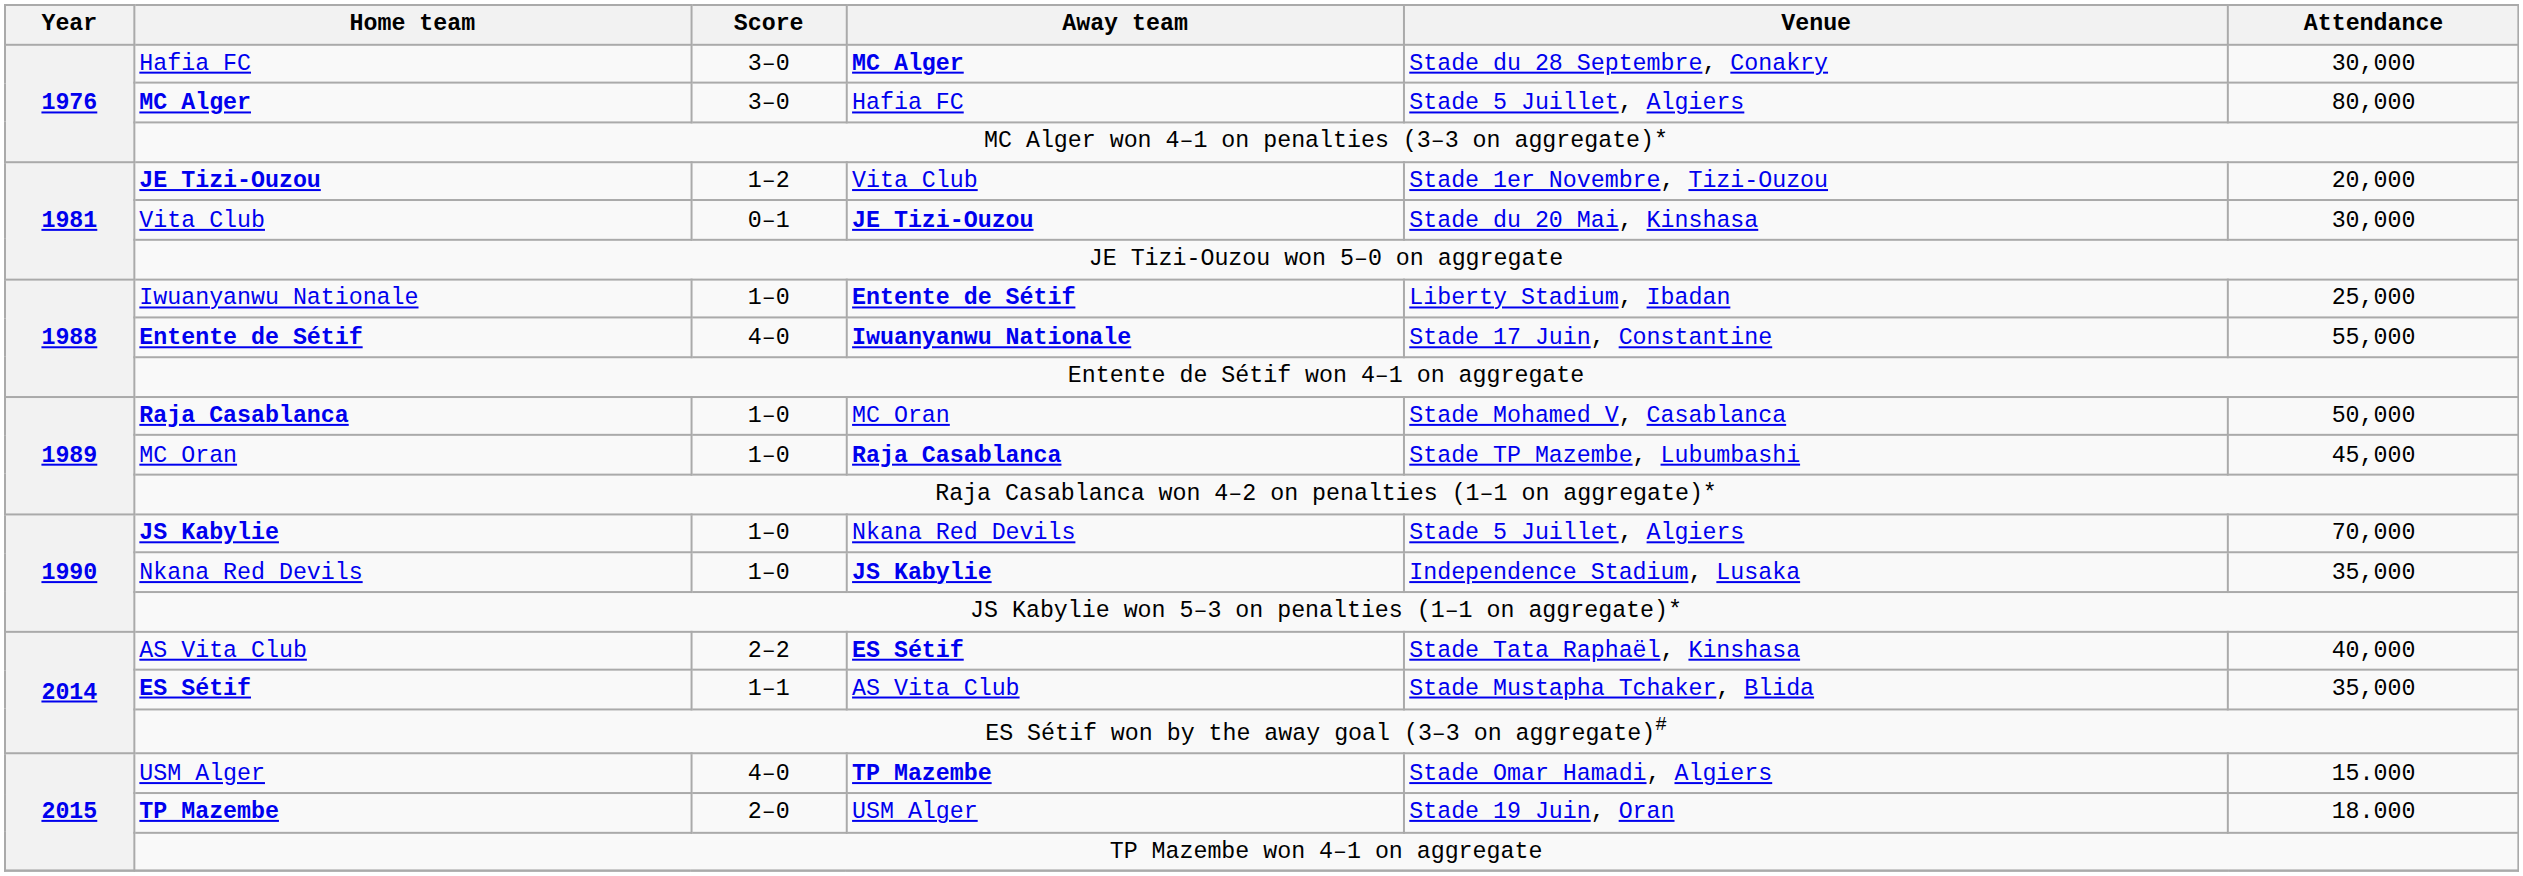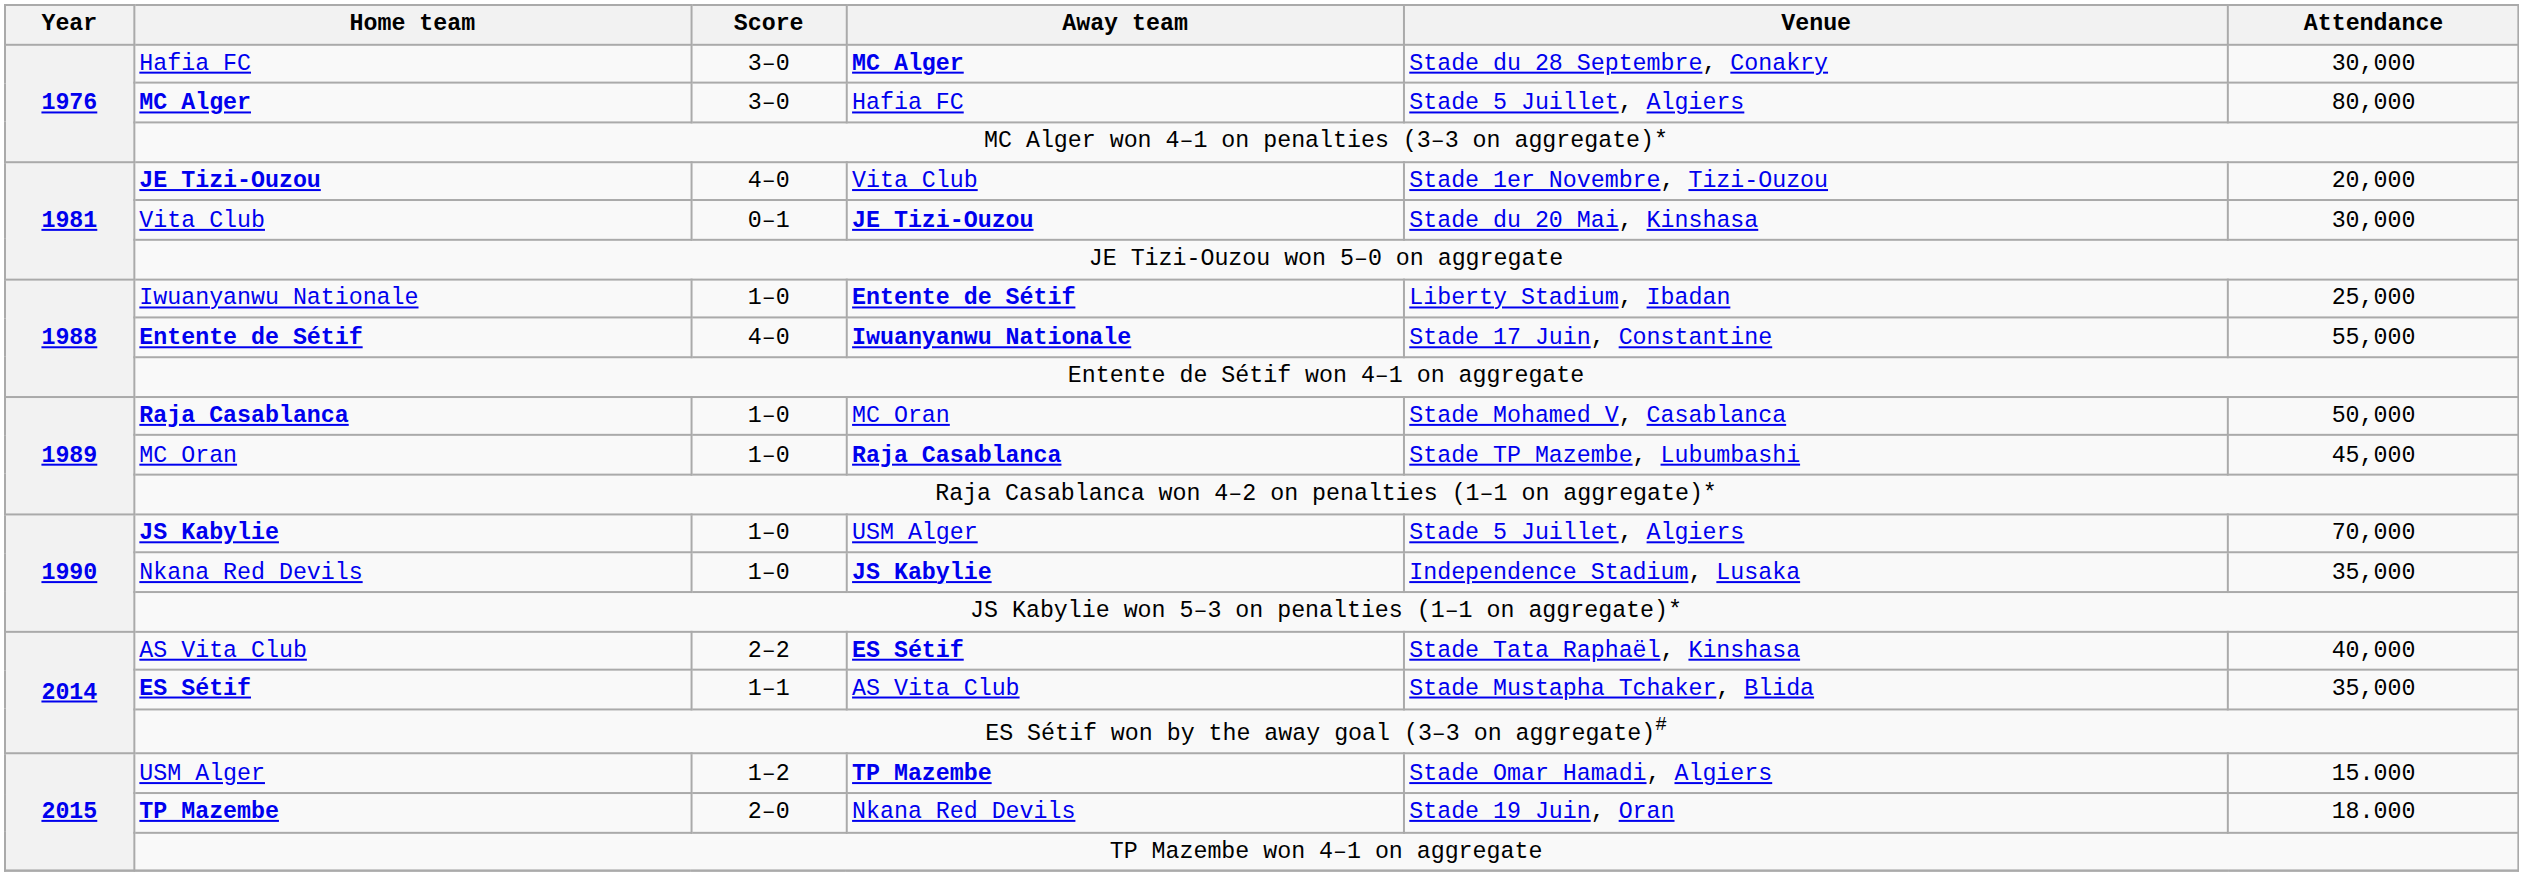(769, 181) 1–2 -> (769, 181) 4–0
(964, 533) Nkana Red Devils -> (915, 533) USM Alger
(769, 773) 4–0 -> (769, 773) 1–2
(915, 812) USM Alger -> (964, 812) Nkana Red Devils
